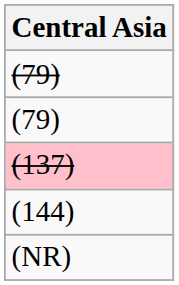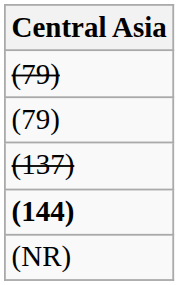(43, 165) pink background -> (43, 165) no background
(43, 211) normal -> (43, 211) bold
